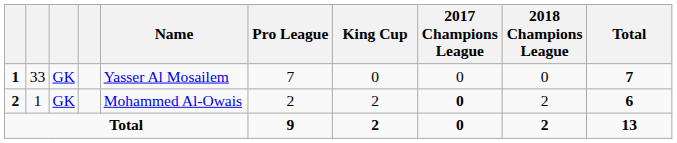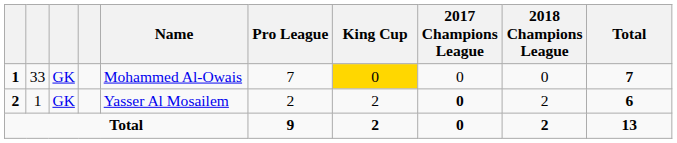(166, 76) Yasser Al Mosailem -> (173, 76) Mohammed Al-Owais
(375, 76) no background -> (375, 76) gold background
(173, 100) Mohammed Al-Owais -> (166, 100) Yasser Al Mosailem
